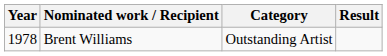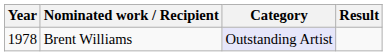(279, 39) no background -> (279, 39) lavender background
